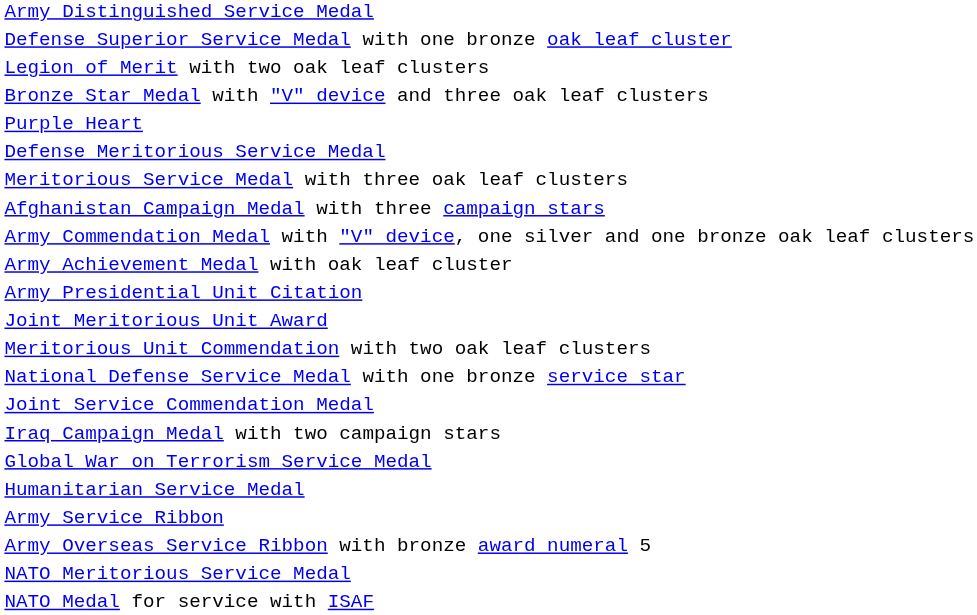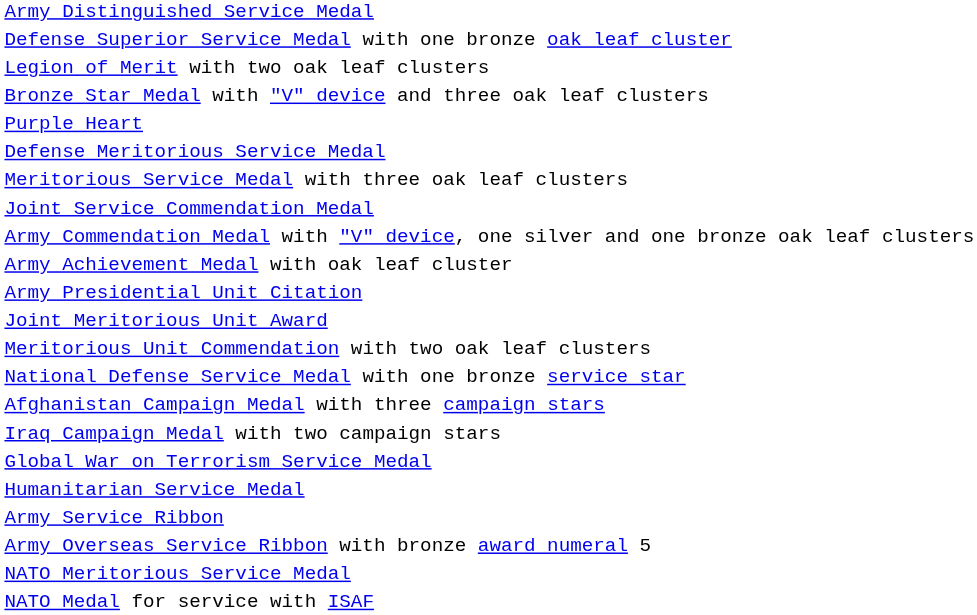(305, 208) Afghanistan Campaign Medal with three campaign stars -> (189, 208) Joint Service Commendation Medal
(189, 405) Joint Service Commendation Medal -> (305, 405) Afghanistan Campaign Medal with three campaign stars
